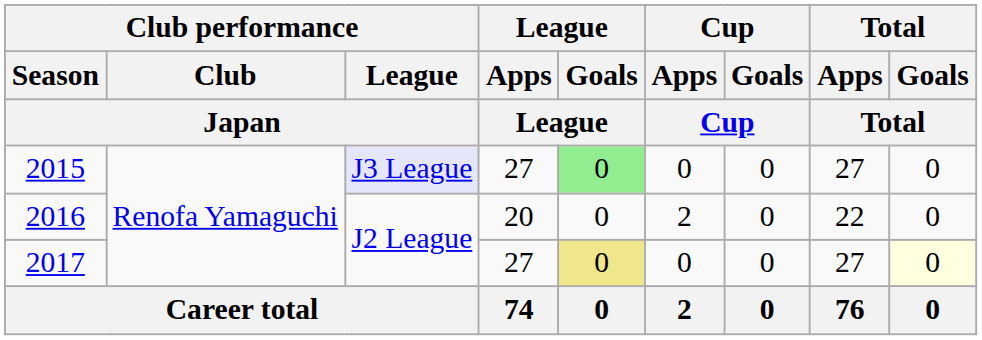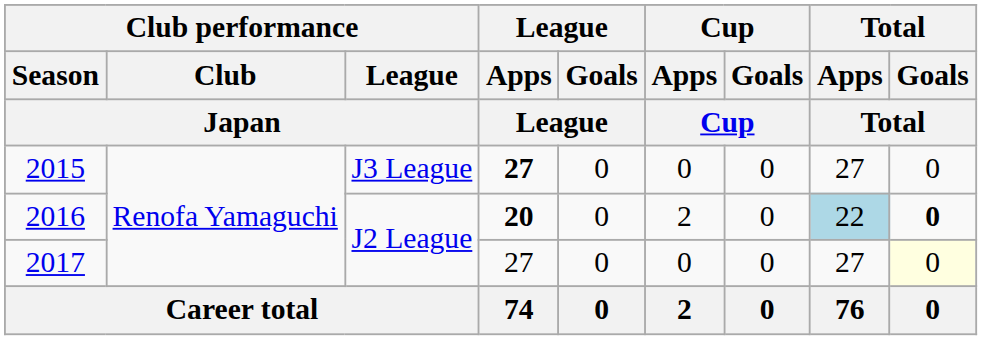(412, 168) lavender background -> (412, 168) no background
(519, 168) normal -> (519, 168) bold
(602, 168) lightgreen background -> (602, 168) no background
(519, 215) normal -> (519, 215) bold
(850, 215) no background -> (850, 215) lightblue background
(933, 215) normal -> (933, 215) bold
(602, 262) khaki background -> (602, 262) no background
